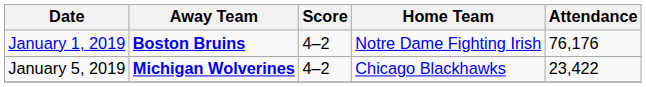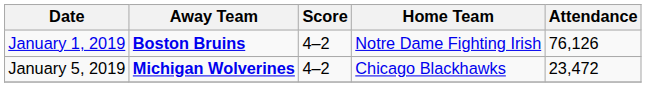(574, 43) 76,176 -> (574, 43) 76,126
(574, 69) 23,422 -> (574, 69) 23,472
